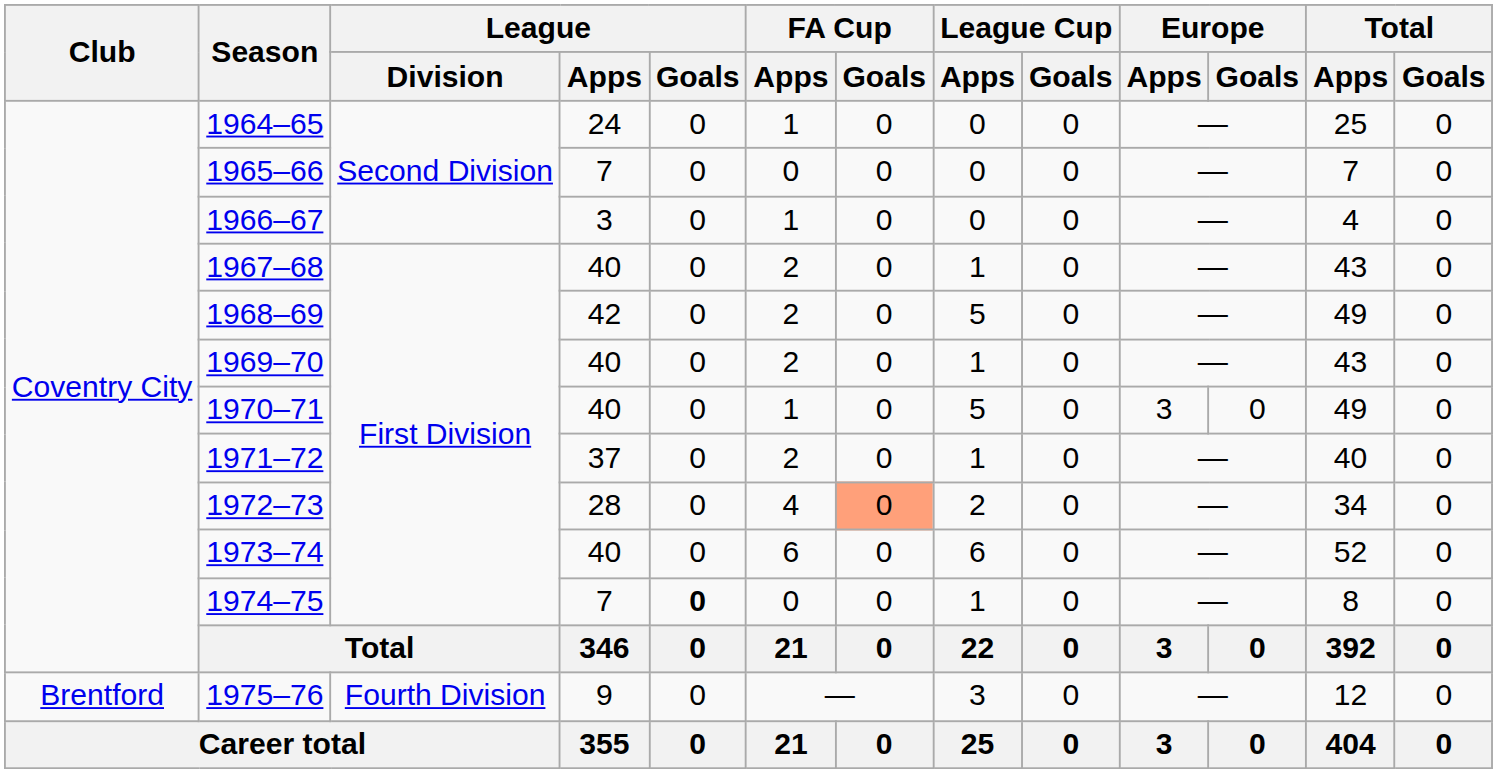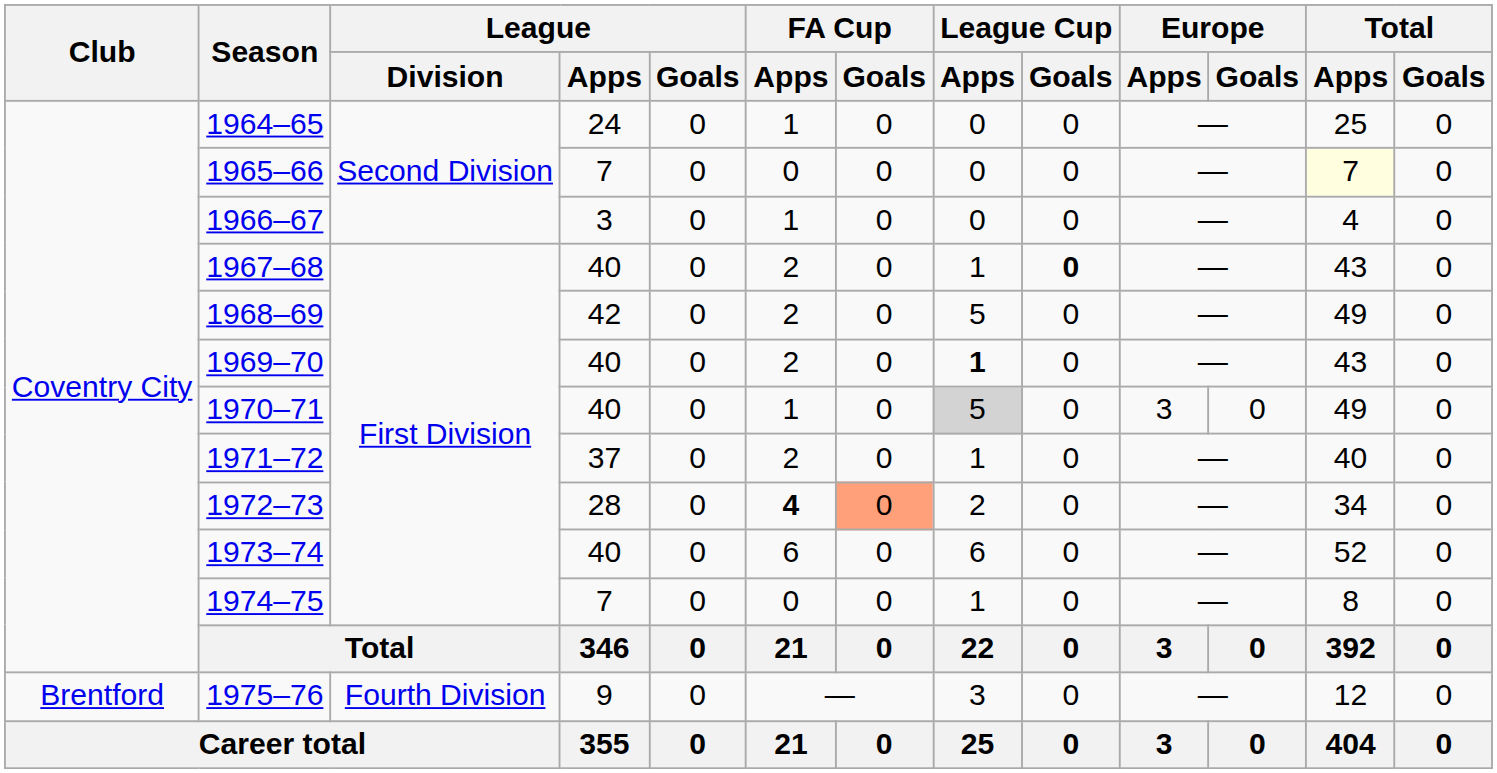(1351, 171) no background -> (1351, 171) lightyellow background
(1071, 266) normal -> (1071, 266) bold
(977, 362) normal -> (977, 362) bold
(977, 409) no background -> (977, 409) lightgrey background
(791, 505) normal -> (791, 505) bold
(698, 600) bold -> (698, 600) normal
